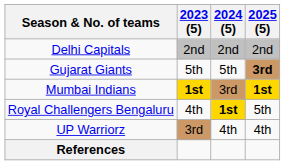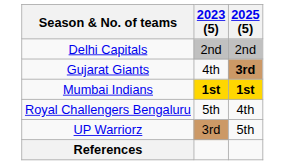- column: (228, 22)
(194, 69) 5th -> (211, 69) 4th
(194, 110) 4th -> (211, 110) 5th
(263, 110) 5th -> (245, 110) 4th
(263, 130) 4th -> (245, 130) 5th
